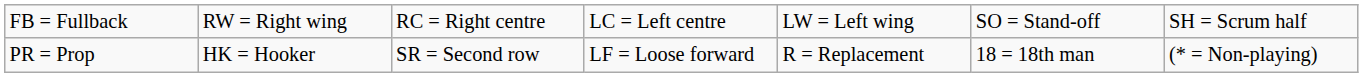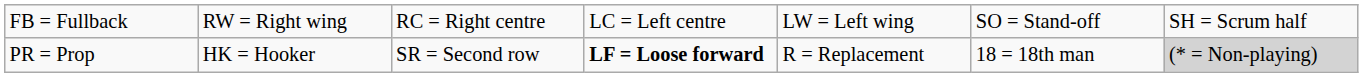(672, 54) normal -> (677, 54) bold
(1243, 54) no background -> (1243, 54) lightgrey background
